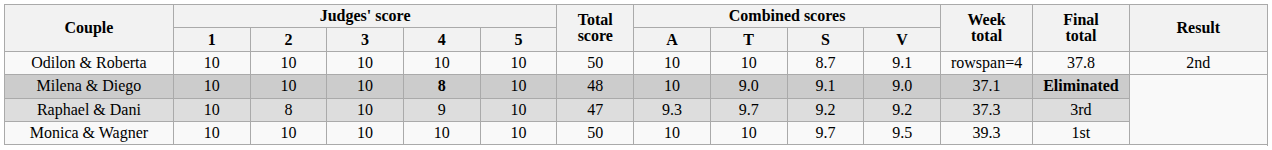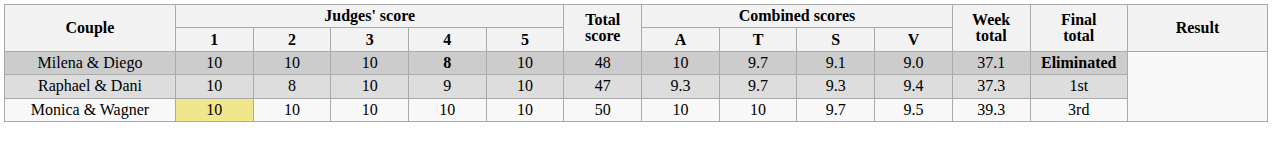- row: (89, 62)
(749, 86) 9.0 -> (758, 62) 9.7
(825, 109) 9.2 -> (836, 86) 9.3
(902, 109) 9.2 -> (913, 86) 9.4
(1081, 109) 3rd -> (1079, 86) 1st
(212, 133) no background -> (214, 109) khaki background
(1081, 133) 1st -> (1079, 109) 3rd
